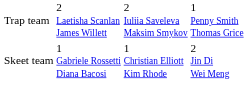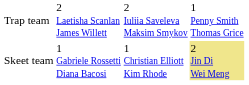(210, 60) no background -> (210, 60) khaki background
